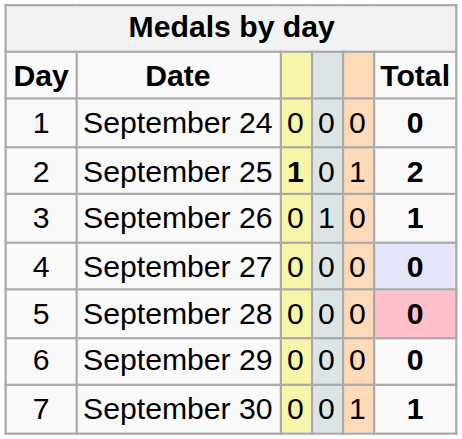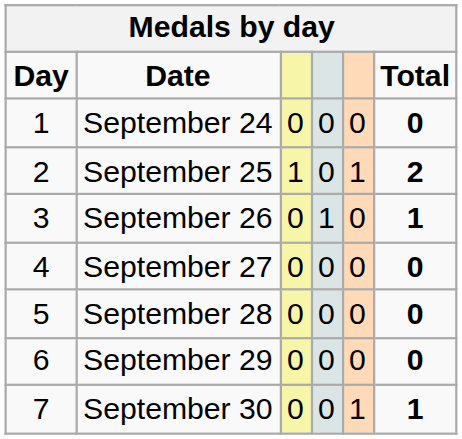(295, 171) bold -> (295, 171) normal
(415, 266) lavender background -> (415, 266) no background
(415, 314) pink background -> (415, 314) no background
